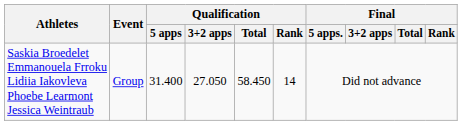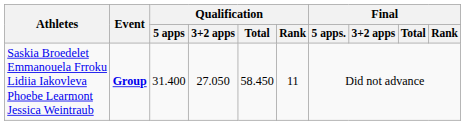(128, 82) normal -> (130, 82) bold
(290, 82) 14 -> (293, 82) 11
